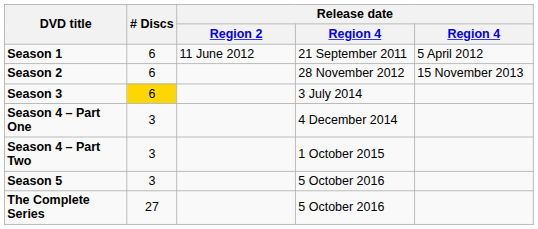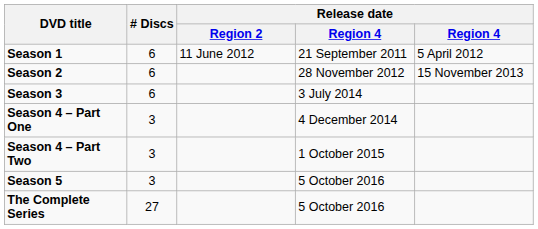(152, 93) gold background -> (152, 93) no background
